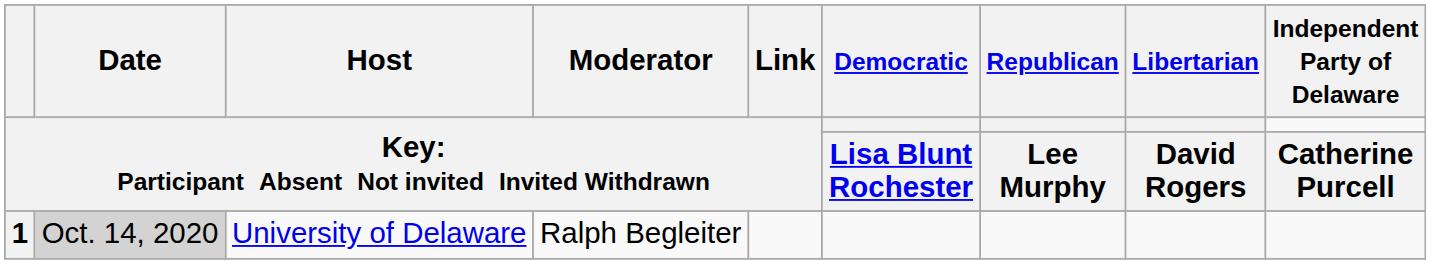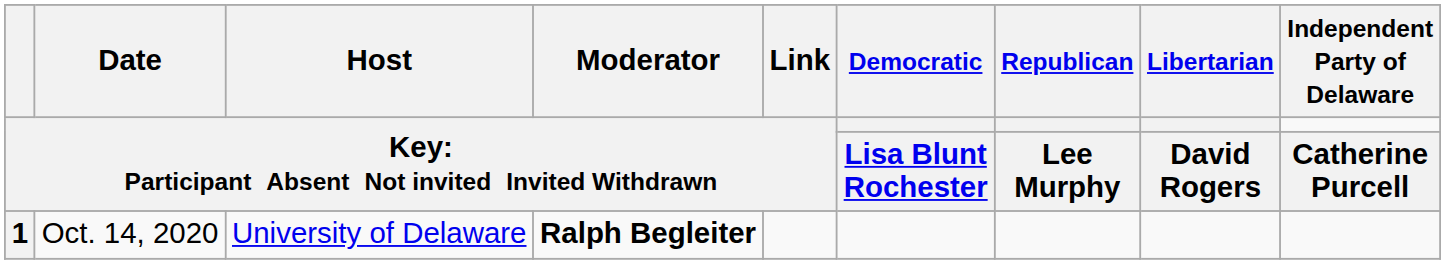(130, 234) lightgrey background -> (130, 234) no background
(641, 234) normal -> (648, 234) bold
